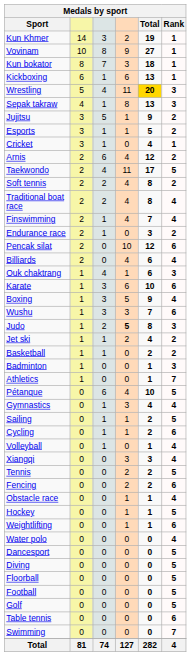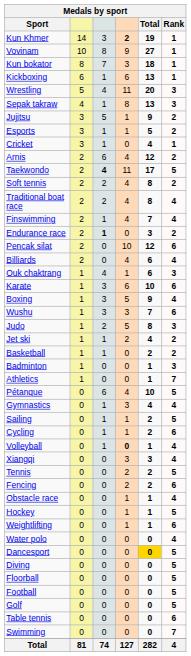(127, 37) normal -> (127, 37) bold
(150, 90) gold background -> (150, 90) no background
(104, 170) normal -> (104, 170) bold
(104, 233) normal -> (104, 233) bold
(127, 326) bold -> (127, 326) normal
(127, 445) normal -> (127, 445) bold
(150, 551) no background -> (150, 551) gold background
